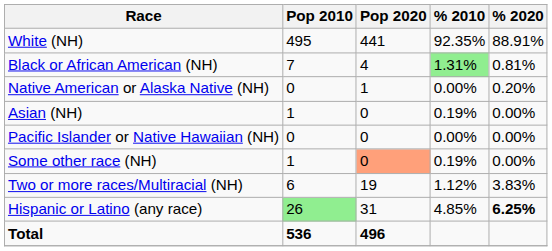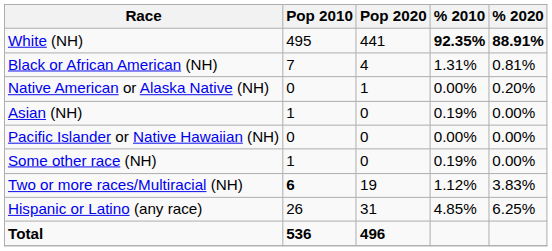(459, 40) normal -> (459, 40) bold
(518, 40) normal -> (518, 40) bold
(455, 64) lightgreen background -> (455, 64) no background
(364, 161) lightsalmon background -> (364, 161) no background
(290, 185) normal -> (290, 185) bold
(295, 209) lightgreen background -> (295, 209) no background
(514, 209) bold -> (514, 209) normal
